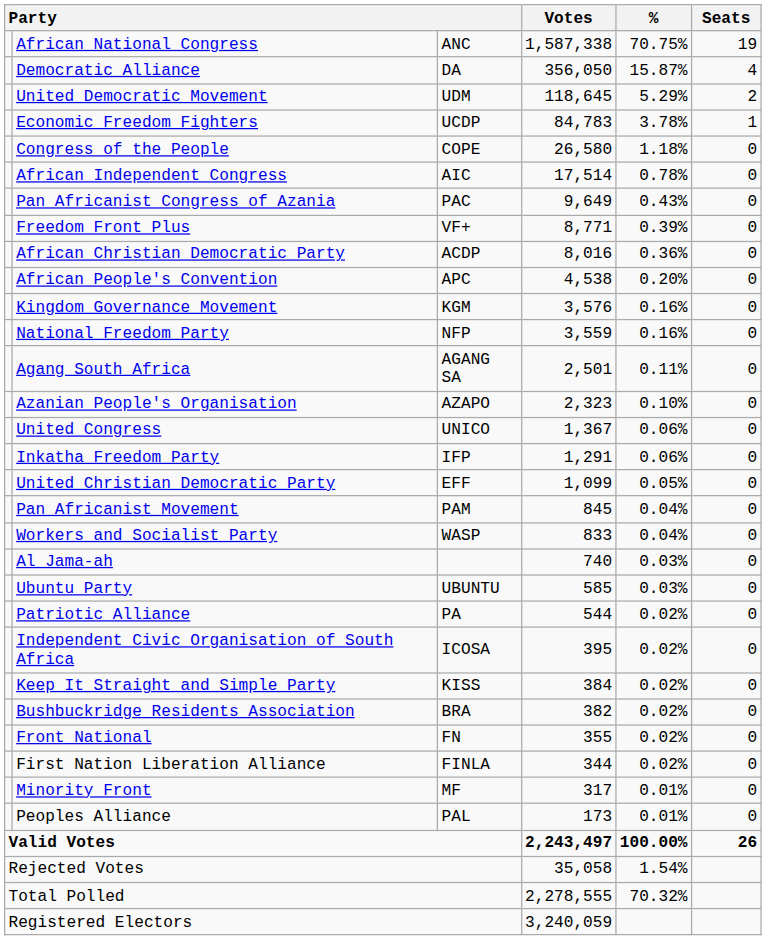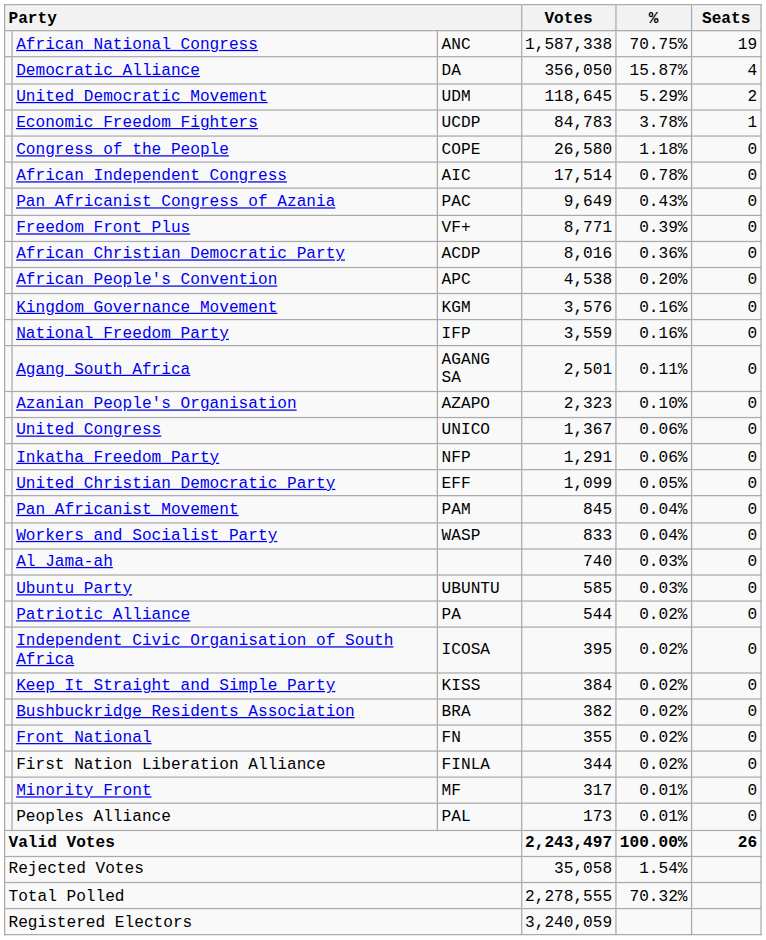(456, 333) NFP -> (456, 333) IFP
(456, 457) IFP -> (456, 457) NFP
